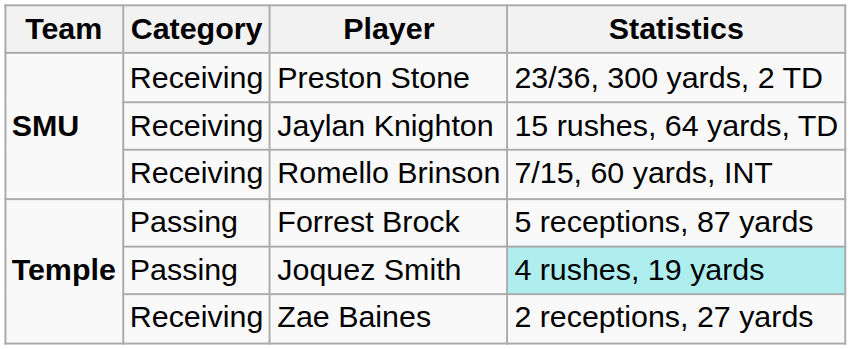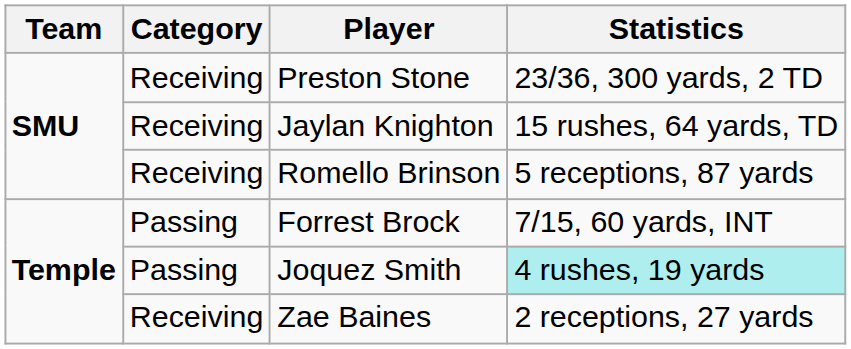(644, 173) 7/15, 60 yards, INT -> (664, 173) 5 receptions, 87 yards
(664, 221) 5 receptions, 87 yards -> (644, 221) 7/15, 60 yards, INT
